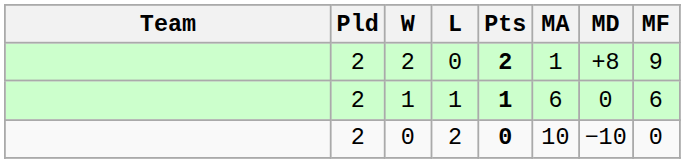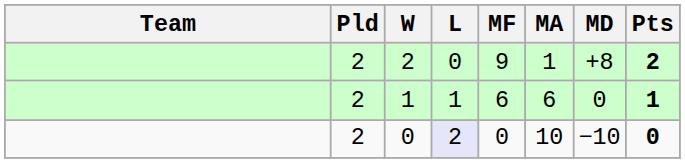columns swapped: (656, 24) <-> (505, 24)
(455, 138) no background -> (455, 138) lavender background
